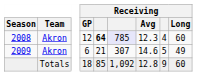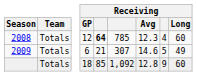(55, 38) Akron -> (55, 38) Totals
(122, 38) lavender background -> (122, 38) no background
(55, 51) Akron -> (55, 51) Totals
